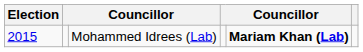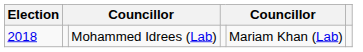(22, 36) 2015 -> (22, 36) 2018
(289, 36) bold -> (286, 36) normal
